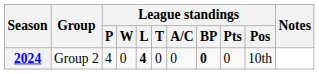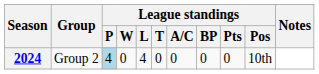(109, 58) no background -> (109, 58) lightblue background
(143, 58) bold -> (143, 58) normal
(203, 58) bold -> (203, 58) normal
